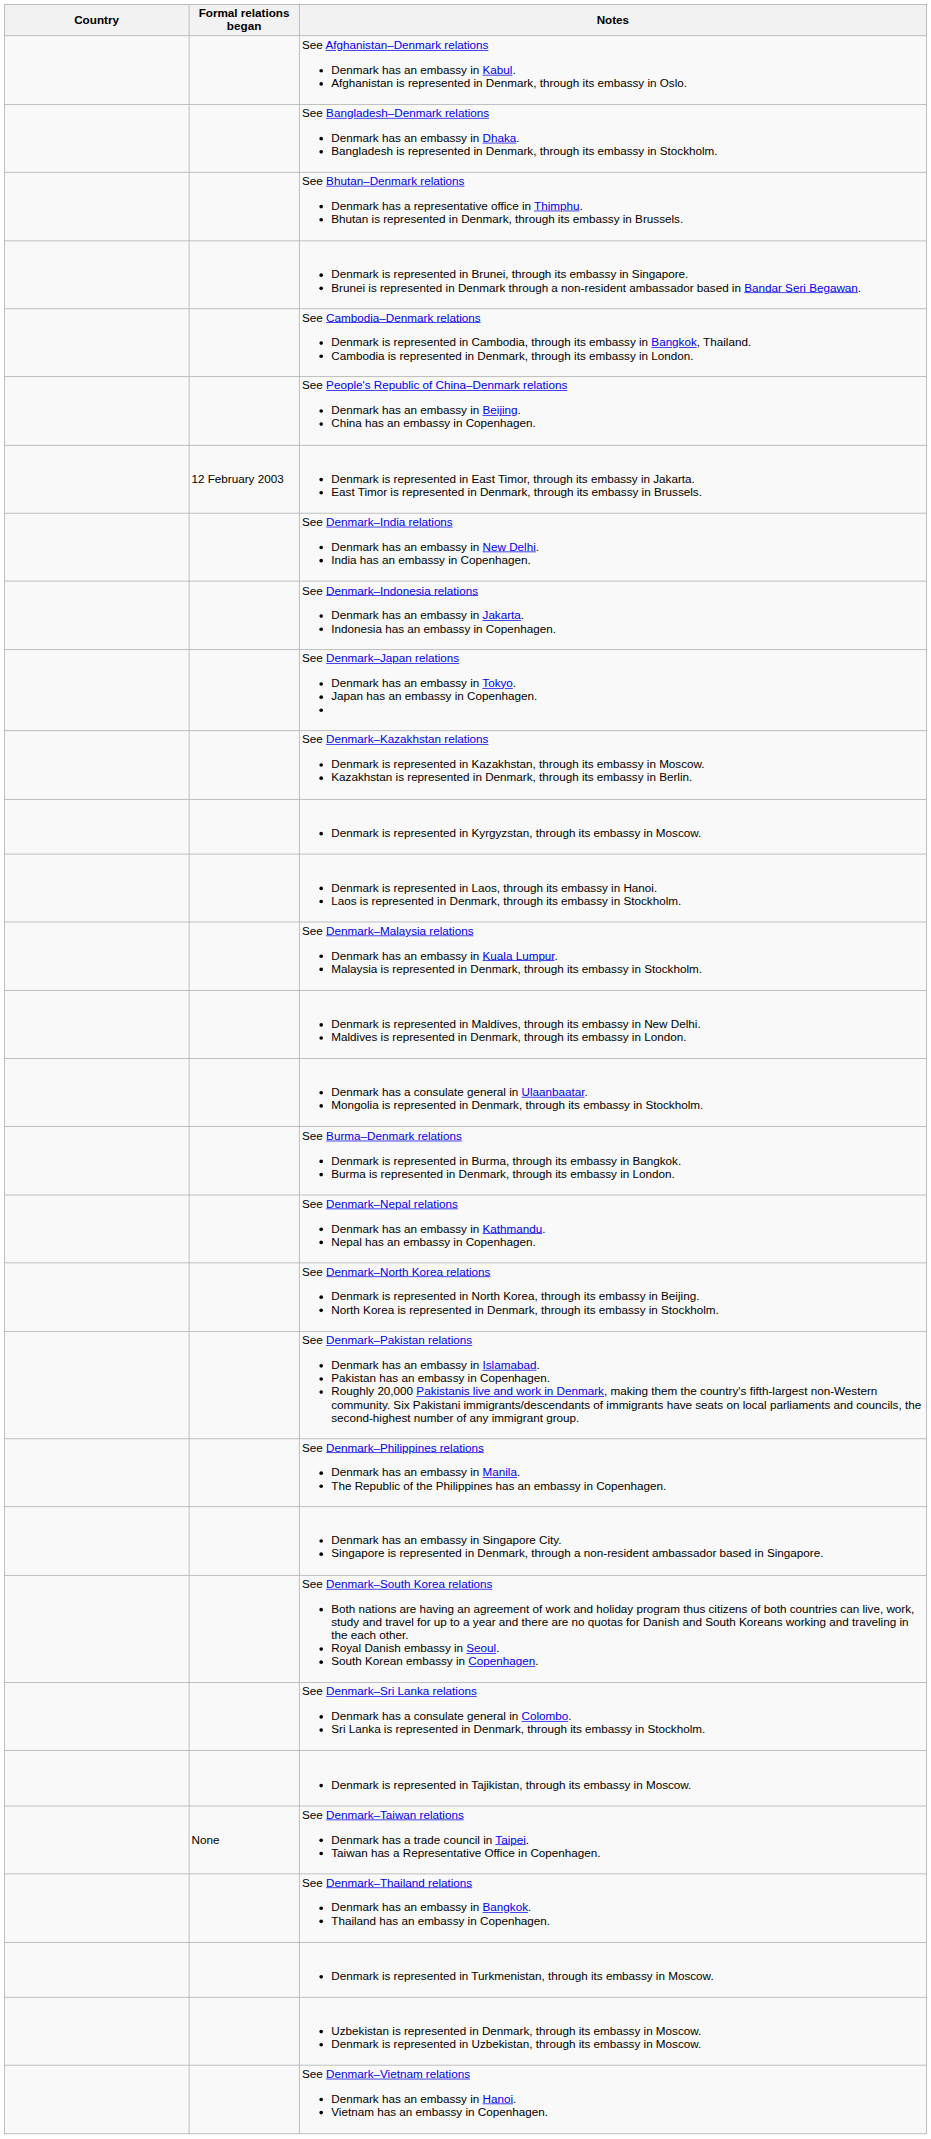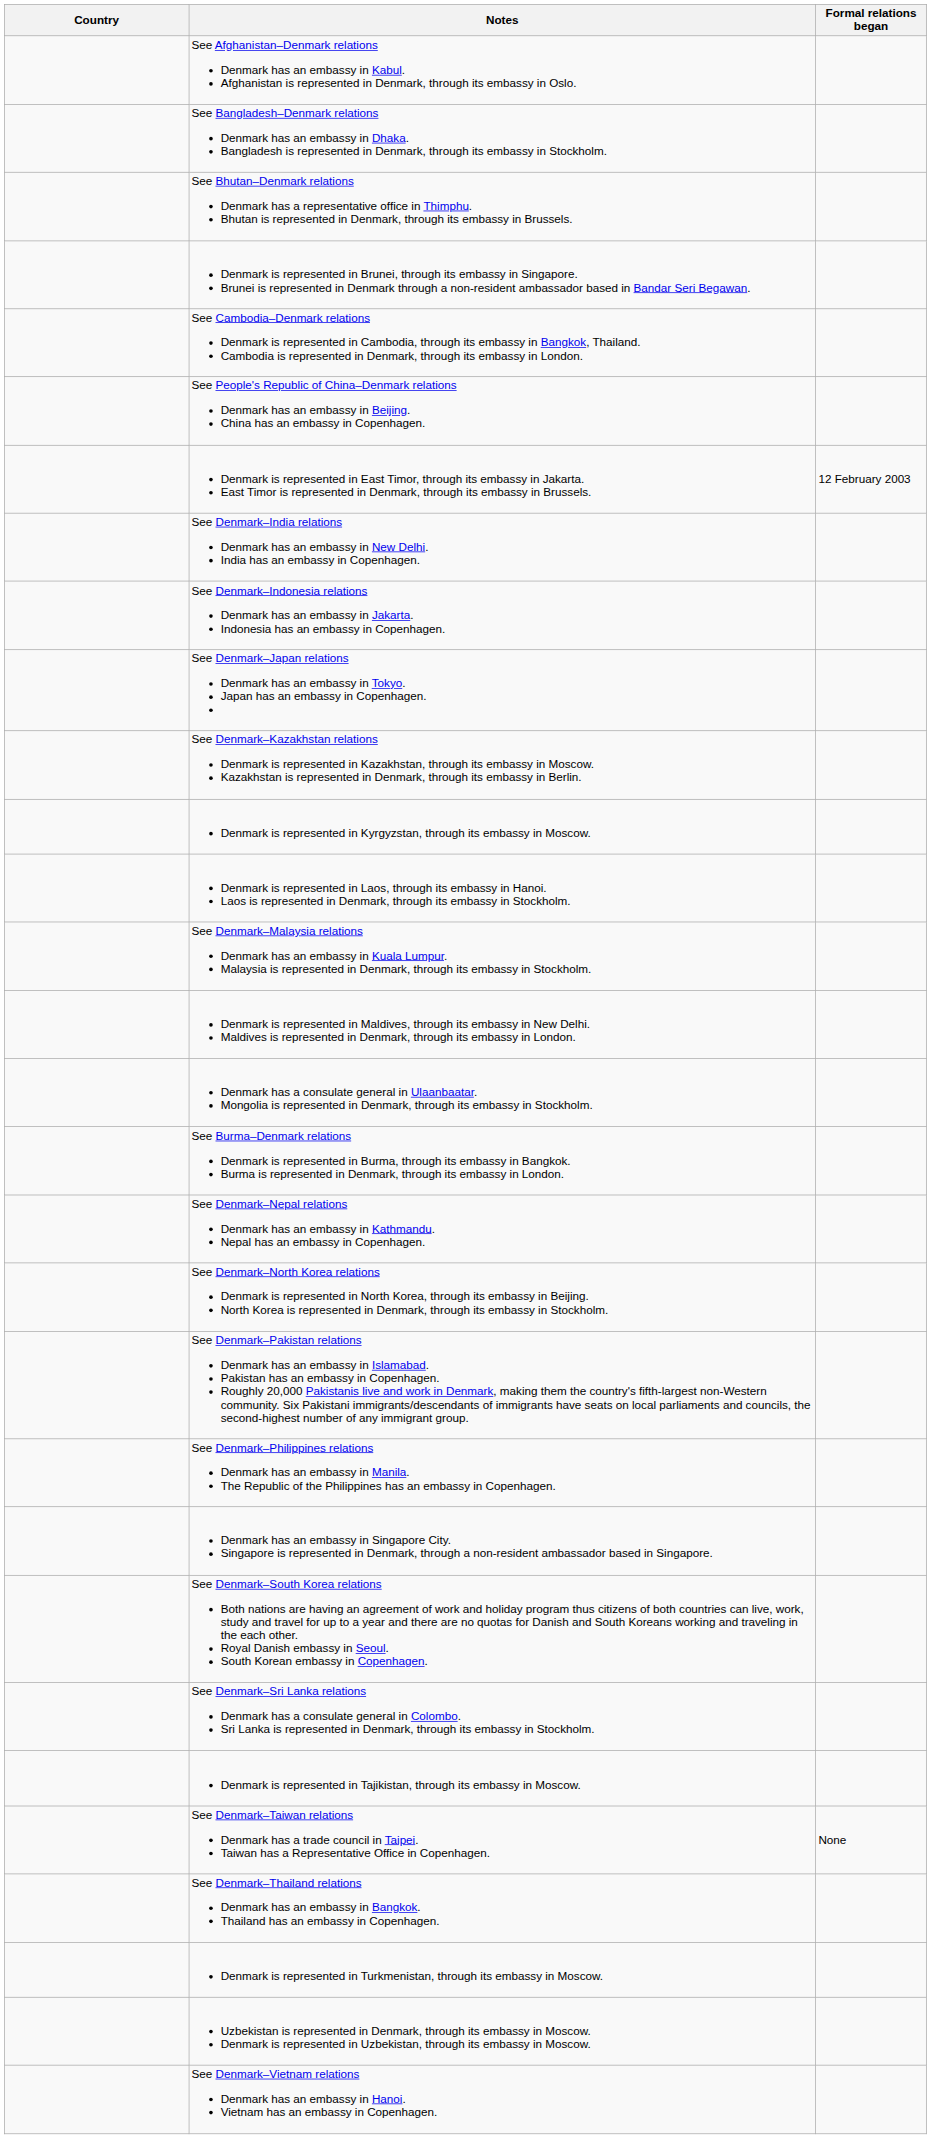columns swapped: (244, 20) <-> (613, 20)
